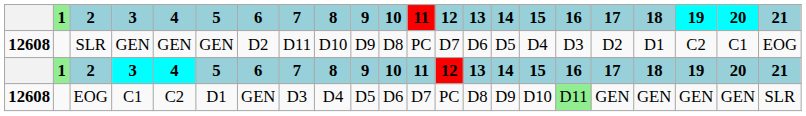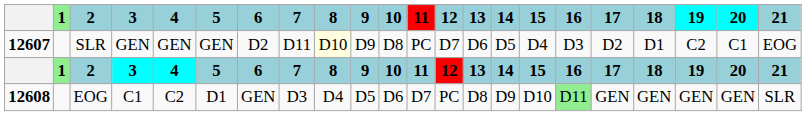(29, 44) 12608 -> (29, 44) 12607
(333, 44) no background -> (333, 44) lightyellow background
